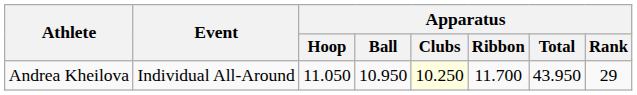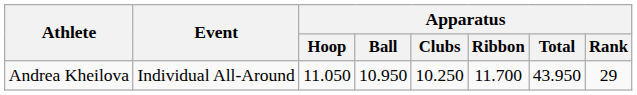(440, 75) lightyellow background -> (440, 75) no background
